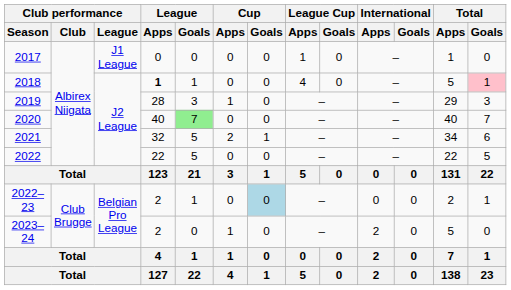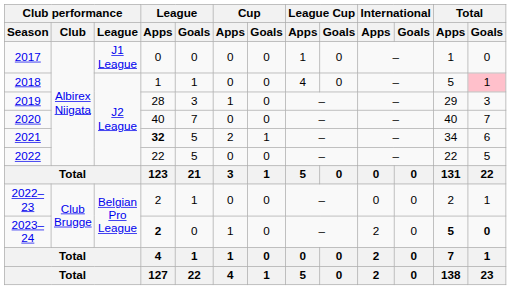(158, 82) bold -> (158, 82) normal
(194, 119) lightgreen background -> (194, 119) no background
(158, 138) normal -> (158, 138) bold
(267, 200) lightblue background -> (267, 200) no background
(158, 231) normal -> (158, 231) bold
(451, 231) normal -> (451, 231) bold
(487, 231) normal -> (487, 231) bold
